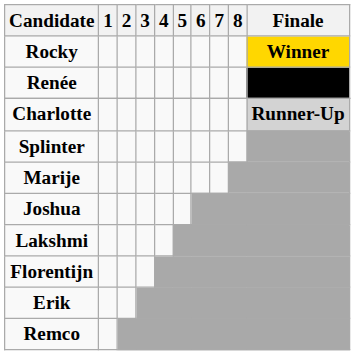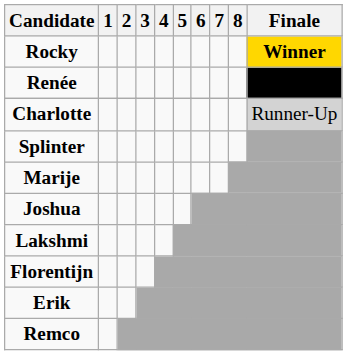(298, 114) bold -> (294, 114) normal
